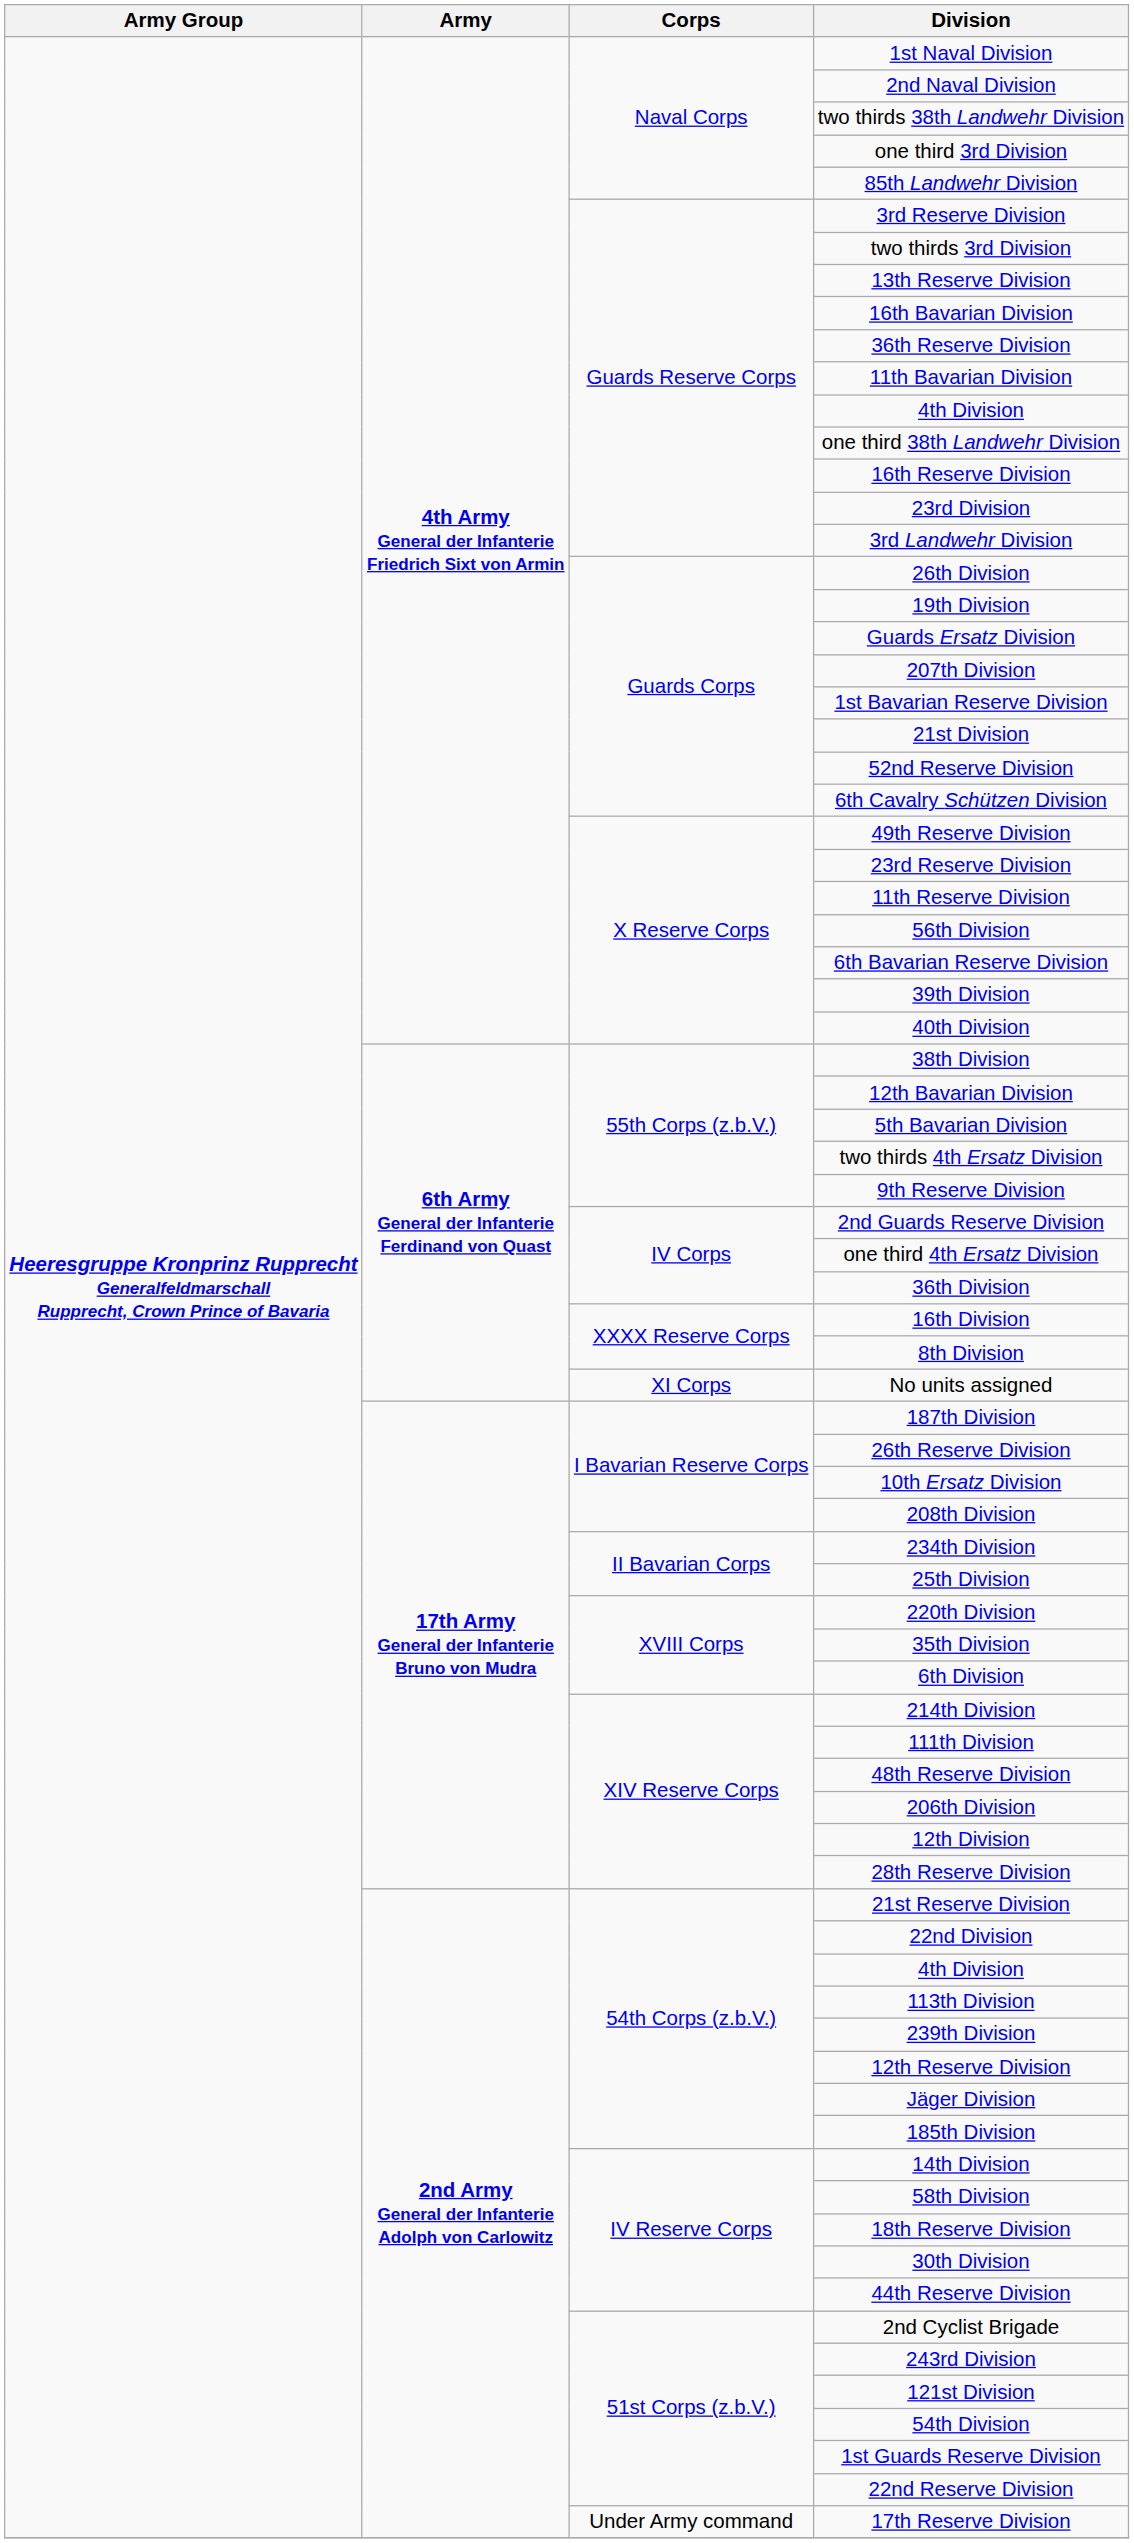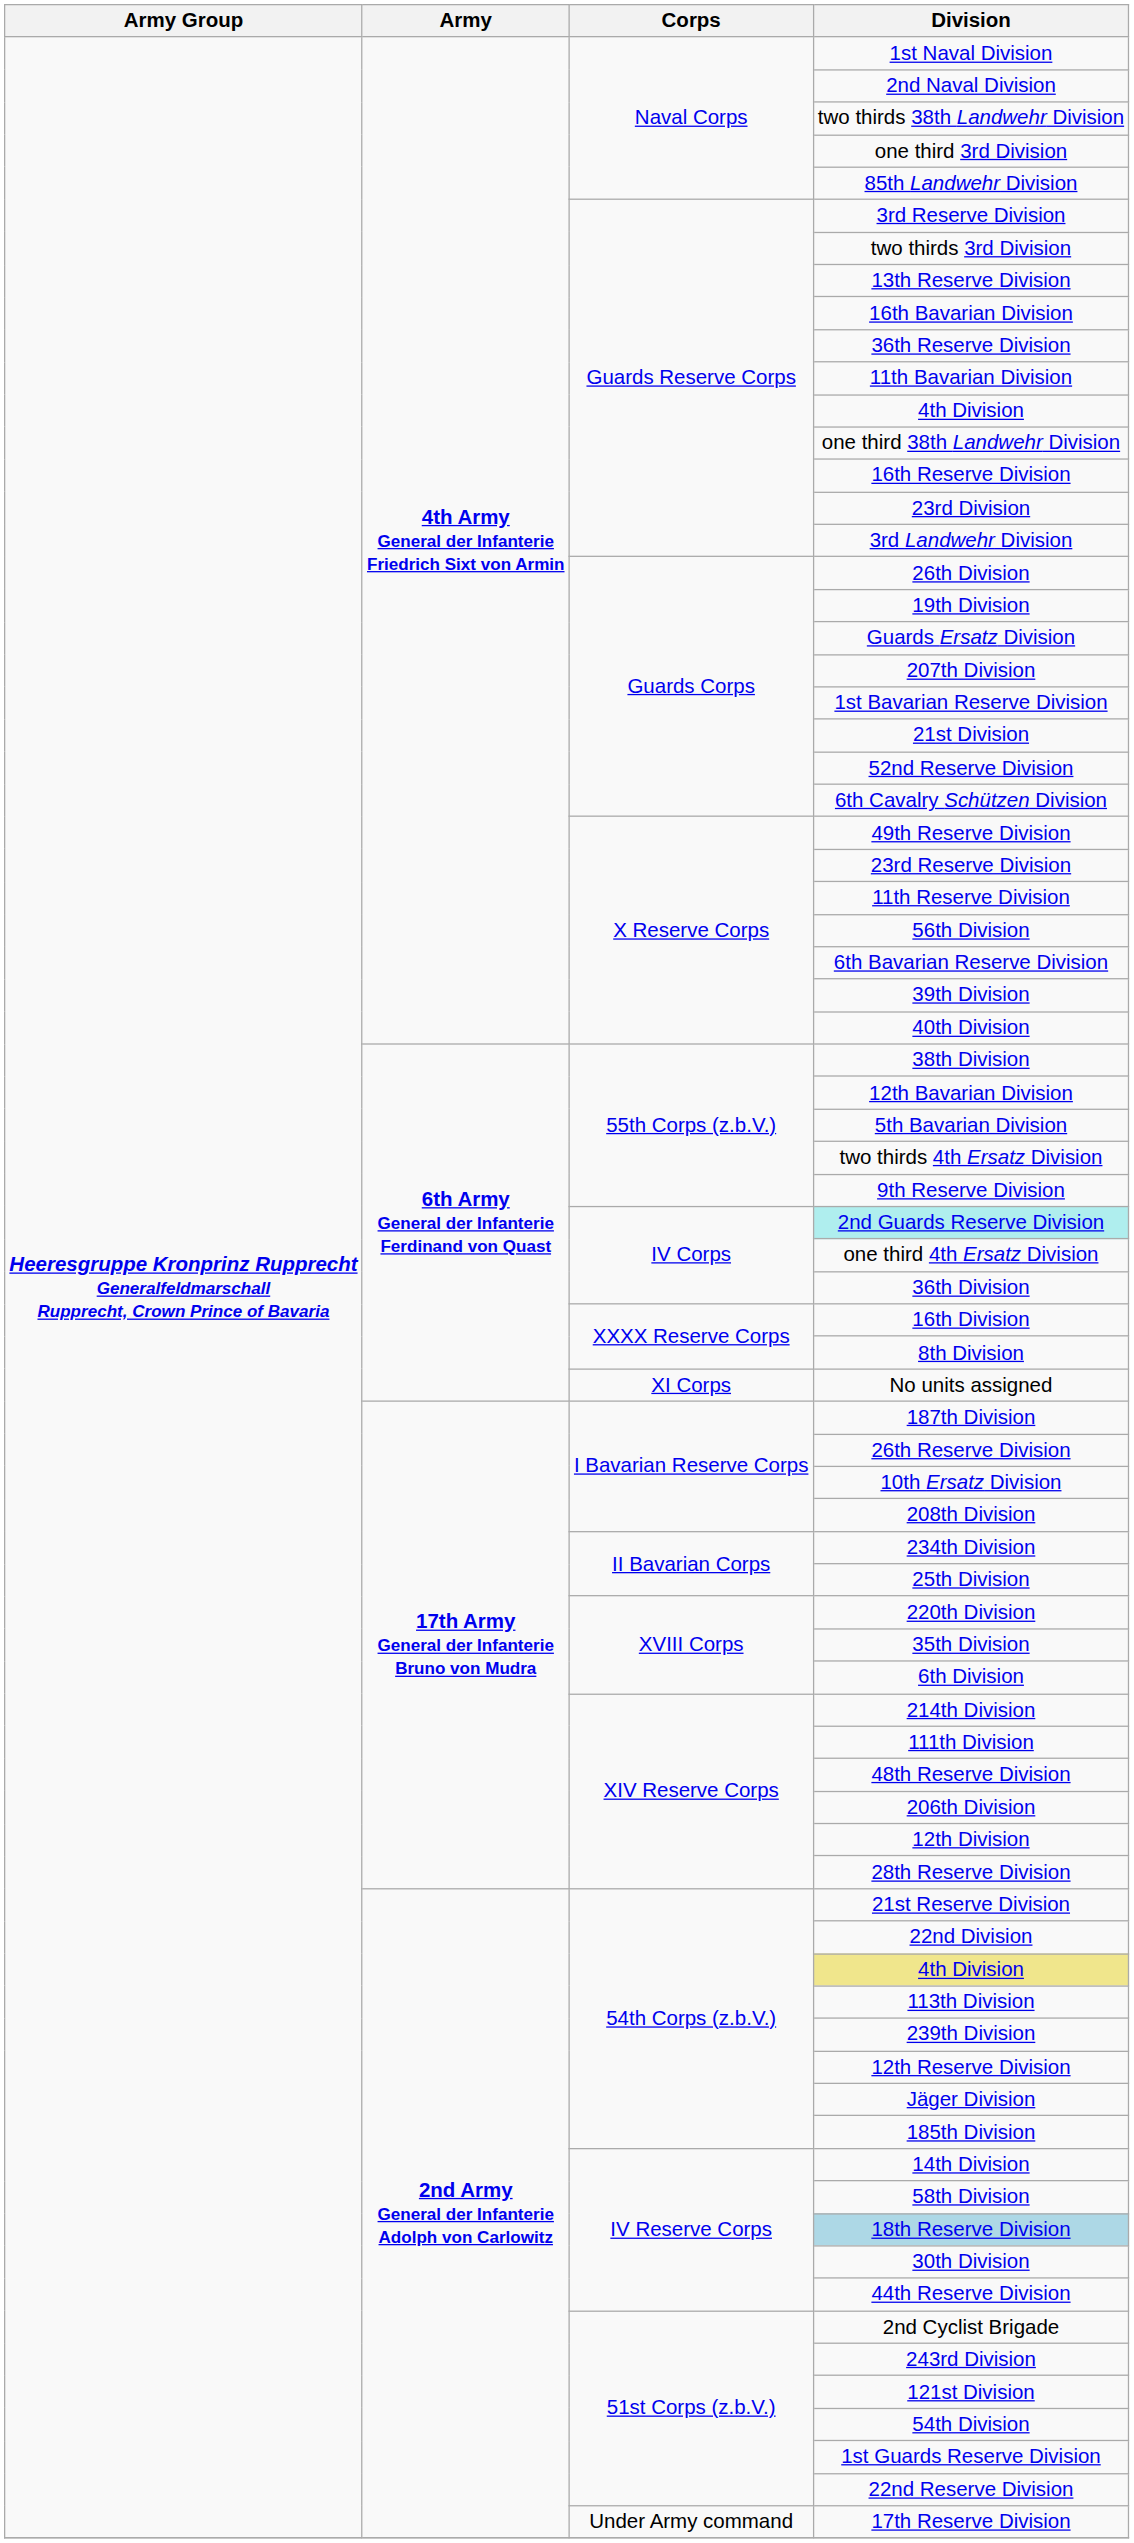(971, 1222) no background -> (971, 1222) paleturquoise background
(971, 1969) no background -> (971, 1969) khaki background
(971, 2229) no background -> (971, 2229) lightblue background
